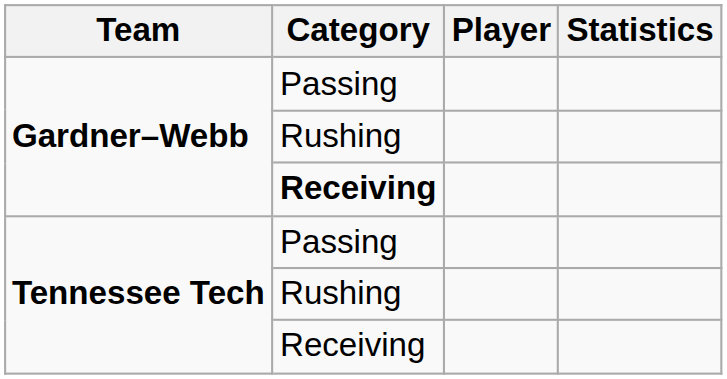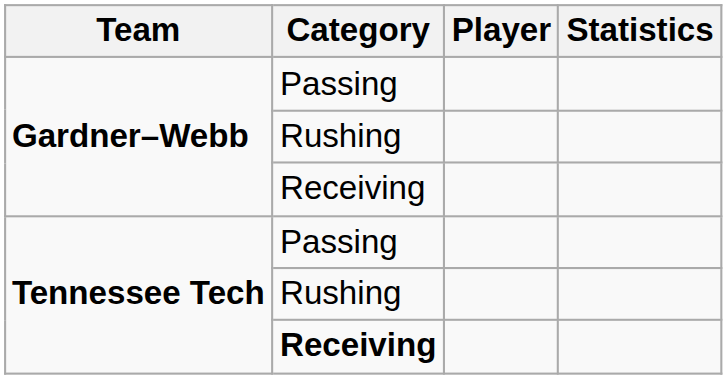(358, 188) bold -> (353, 188) normal
(353, 346) normal -> (358, 346) bold
